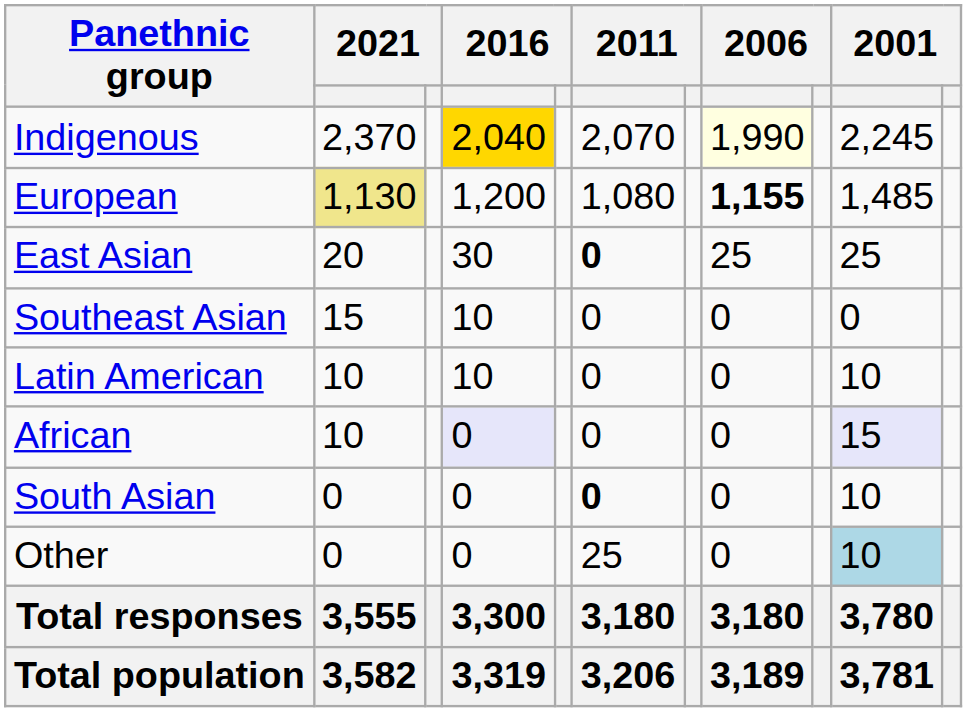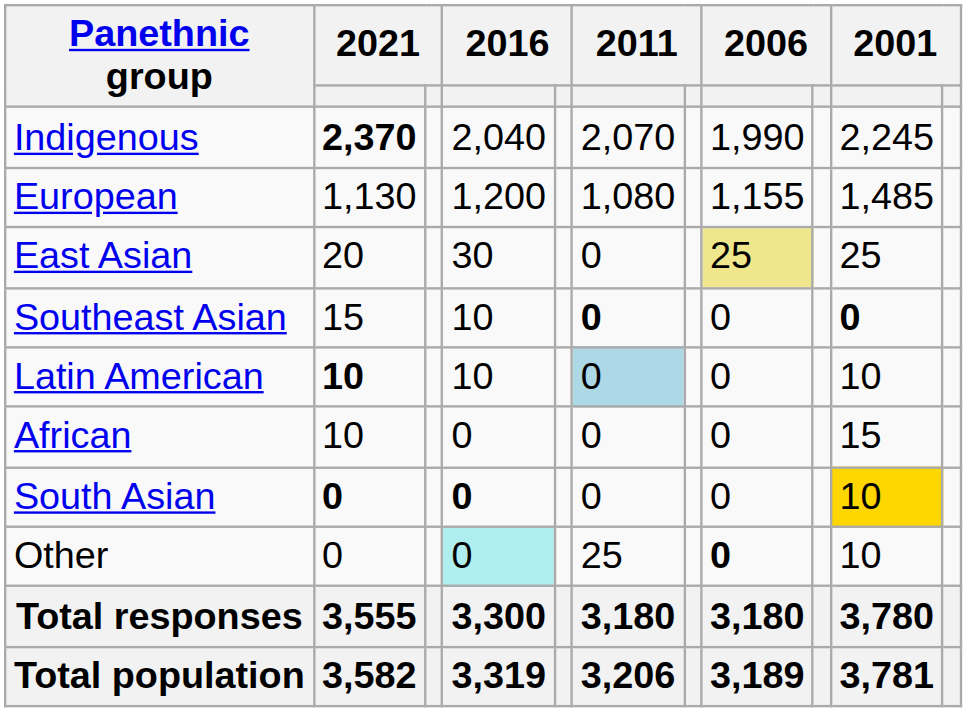(369, 136) normal -> (369, 136) bold
(499, 136) gold background -> (499, 136) no background
(757, 136) lightyellow background -> (757, 136) no background
(369, 196) khaki background -> (369, 196) no background
(757, 196) bold -> (757, 196) normal
(591, 256) bold -> (591, 256) normal
(731, 256) no background -> (731, 256) khaki background
(591, 316) normal -> (591, 316) bold
(850, 316) normal -> (850, 316) bold
(343, 376) normal -> (343, 376) bold
(591, 376) no background -> (591, 376) lightblue background
(462, 436) lavender background -> (462, 436) no background
(860, 436) lavender background -> (860, 436) no background
(333, 496) normal -> (333, 496) bold
(462, 496) normal -> (462, 496) bold
(591, 496) bold -> (591, 496) normal
(860, 496) no background -> (860, 496) gold background
(462, 556) no background -> (462, 556) paleturquoise background
(721, 556) normal -> (721, 556) bold
(860, 556) lightblue background -> (860, 556) no background
